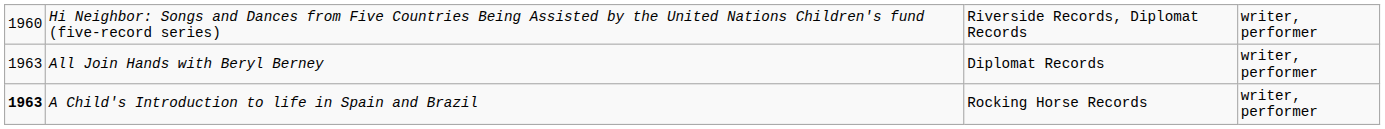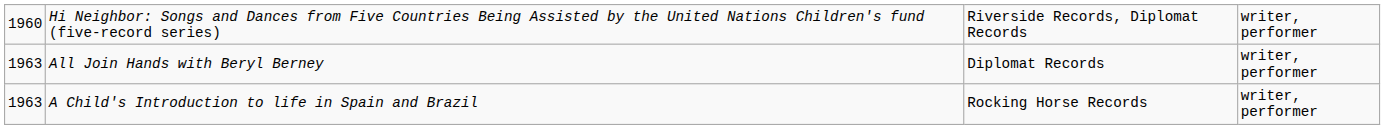(25, 104) bold -> (25, 104) normal
